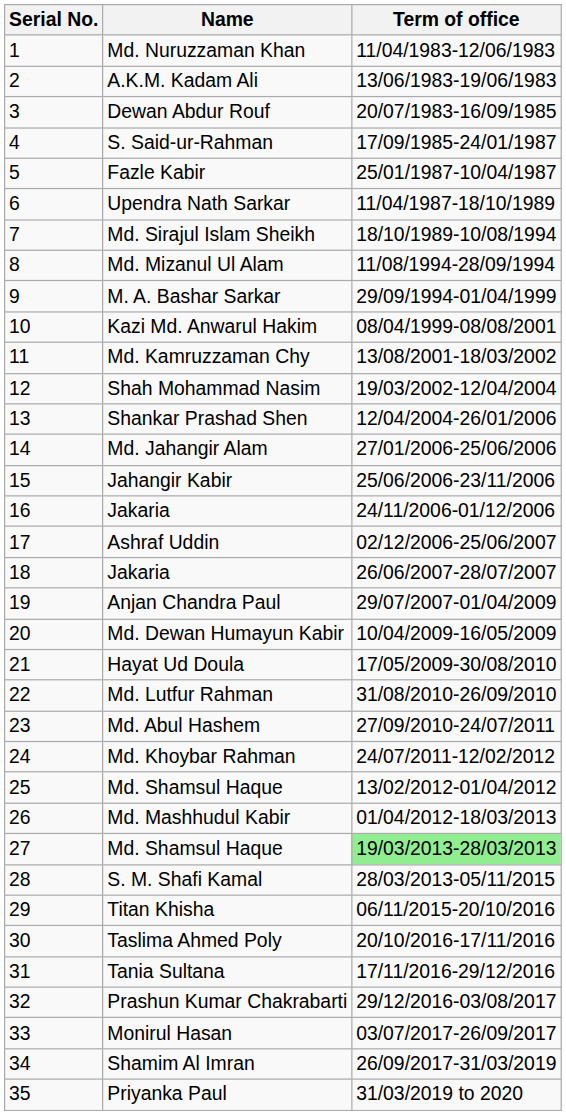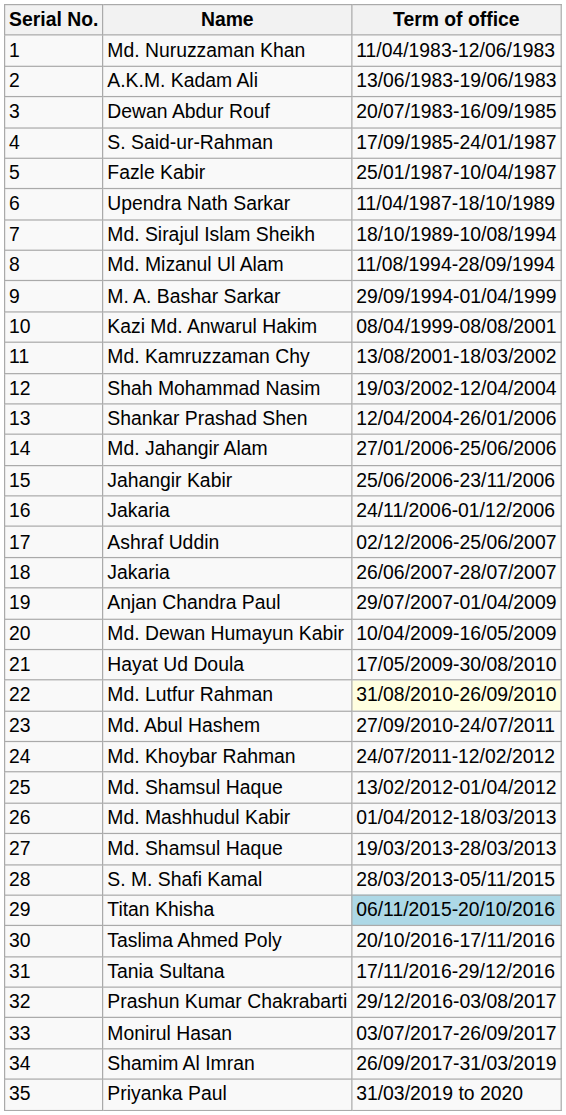(456, 695) no background -> (456, 695) lightyellow background
(456, 848) lightgreen background -> (456, 848) no background
(456, 910) no background -> (456, 910) lightblue background
